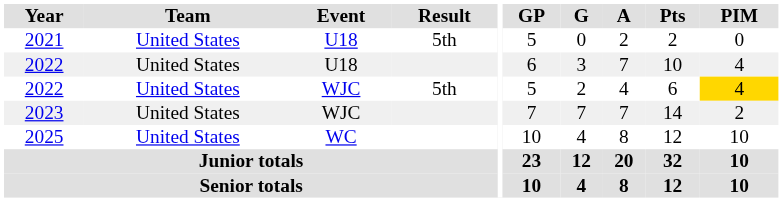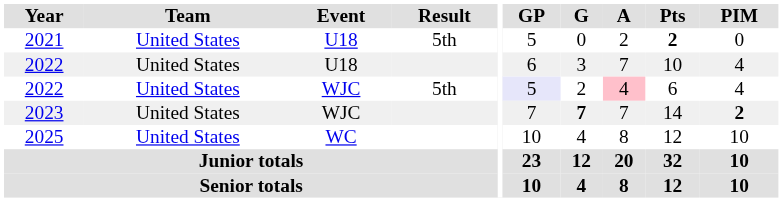(673, 40) normal -> (673, 40) bold
(532, 88) no background -> (532, 88) lavender background
(624, 88) no background -> (624, 88) pink background
(739, 88) gold background -> (739, 88) no background
(581, 112) normal -> (581, 112) bold
(739, 112) normal -> (739, 112) bold
